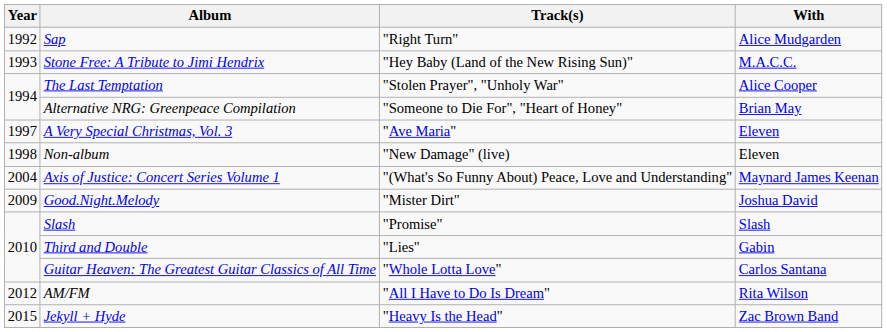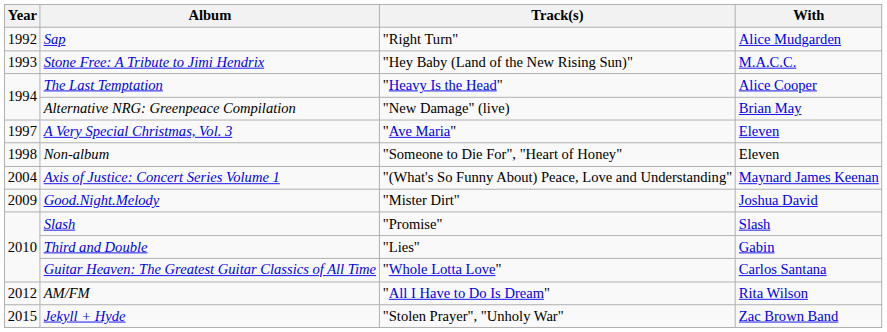(473, 85) "Stolen Prayer", "Unholy War" -> (443, 85) "Heavy Is the Head"
(502, 108) "Someone to Die For", "Heart of Honey" -> (446, 108) "New Damage" (live)
(446, 154) "New Damage" (live) -> (502, 154) "Someone to Die For", "Heart of Honey"
(443, 316) "Heavy Is the Head" -> (473, 316) "Stolen Prayer", "Unholy War"
